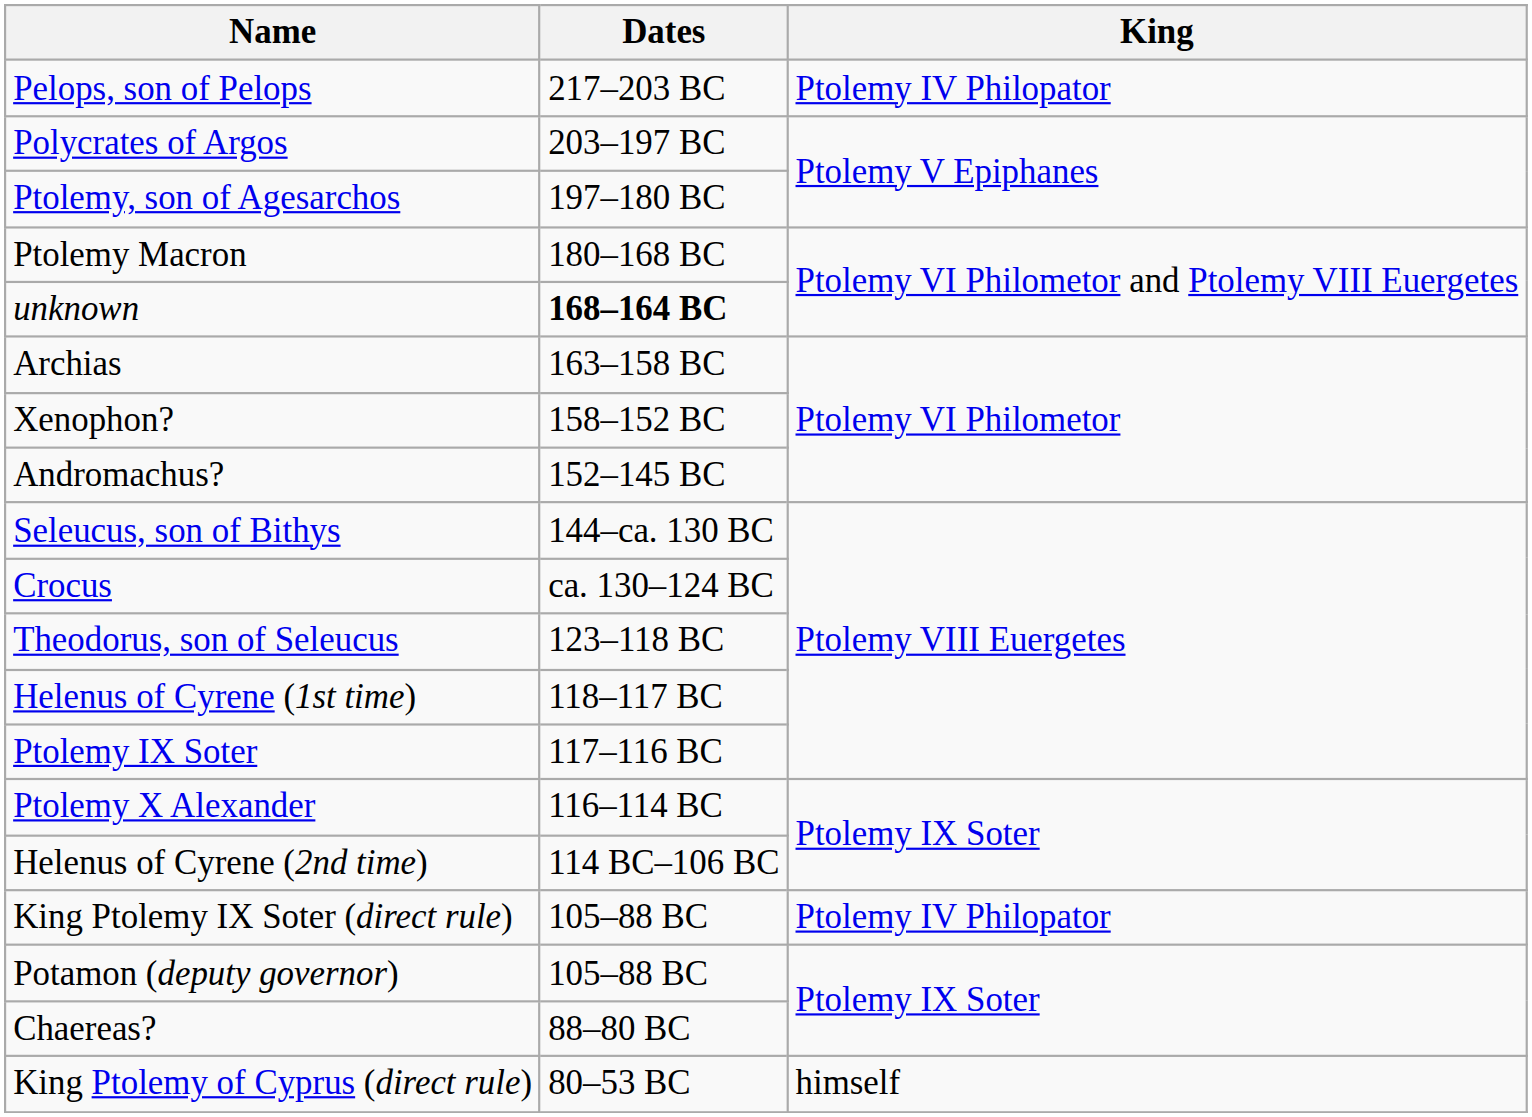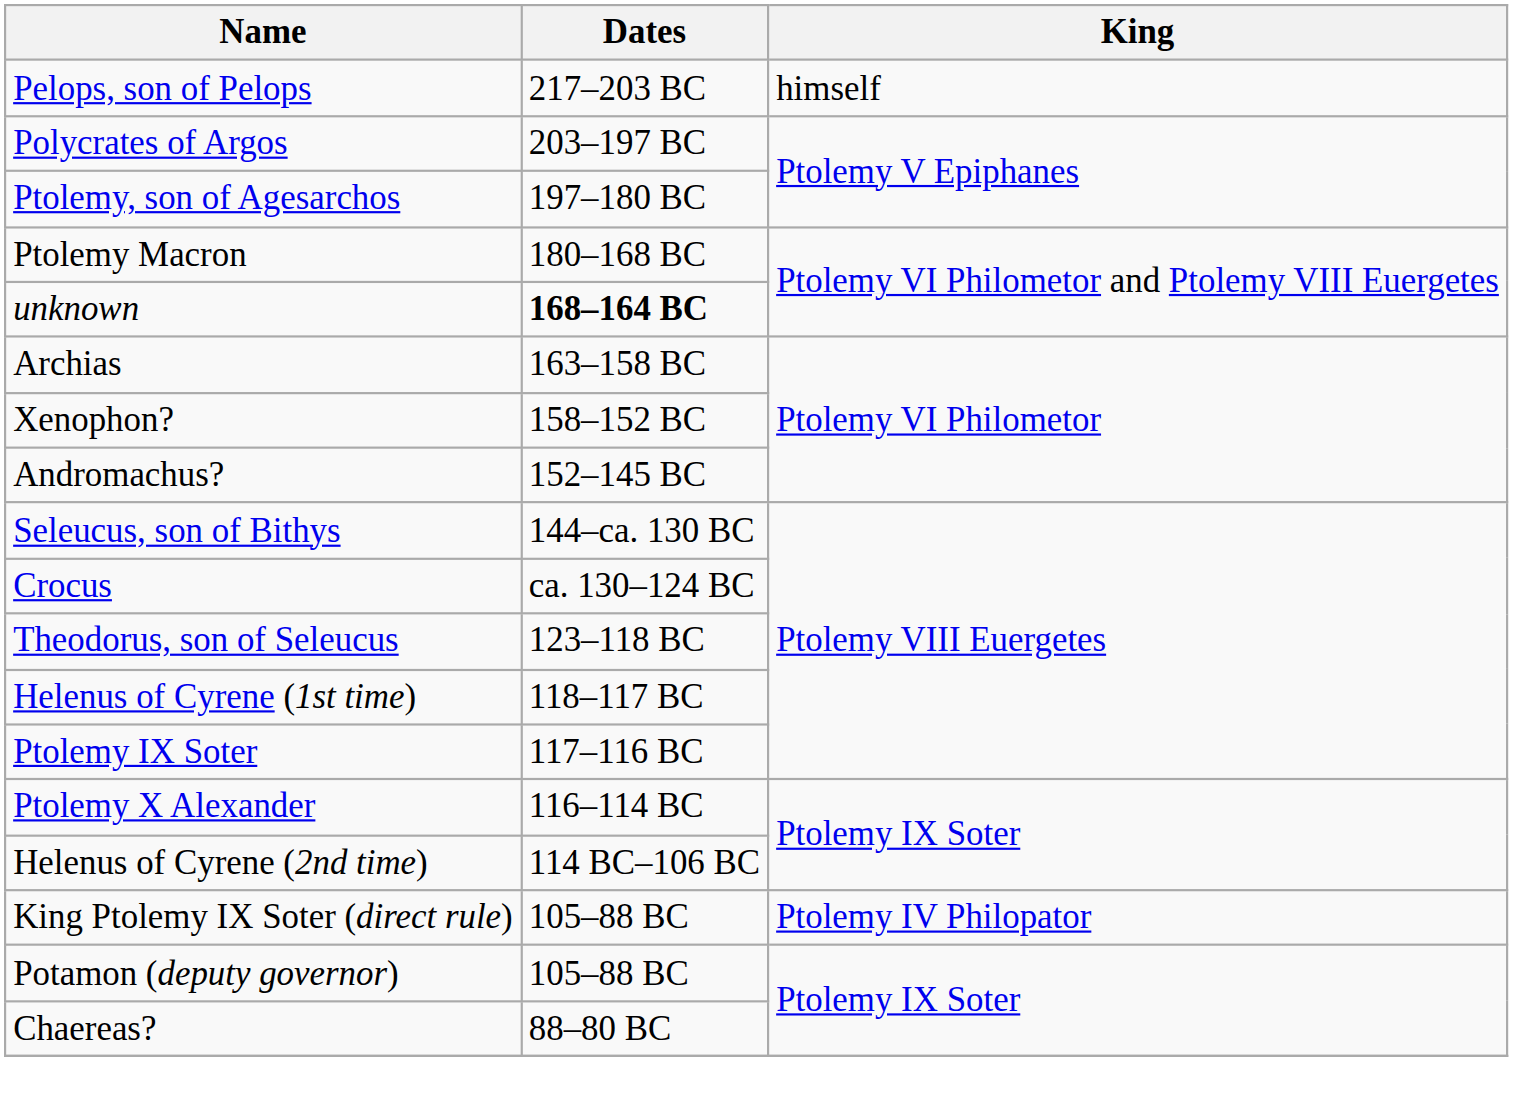(953, 87) Ptolemy IV Philopator -> (828, 87) himself
- row: (273, 1083)
